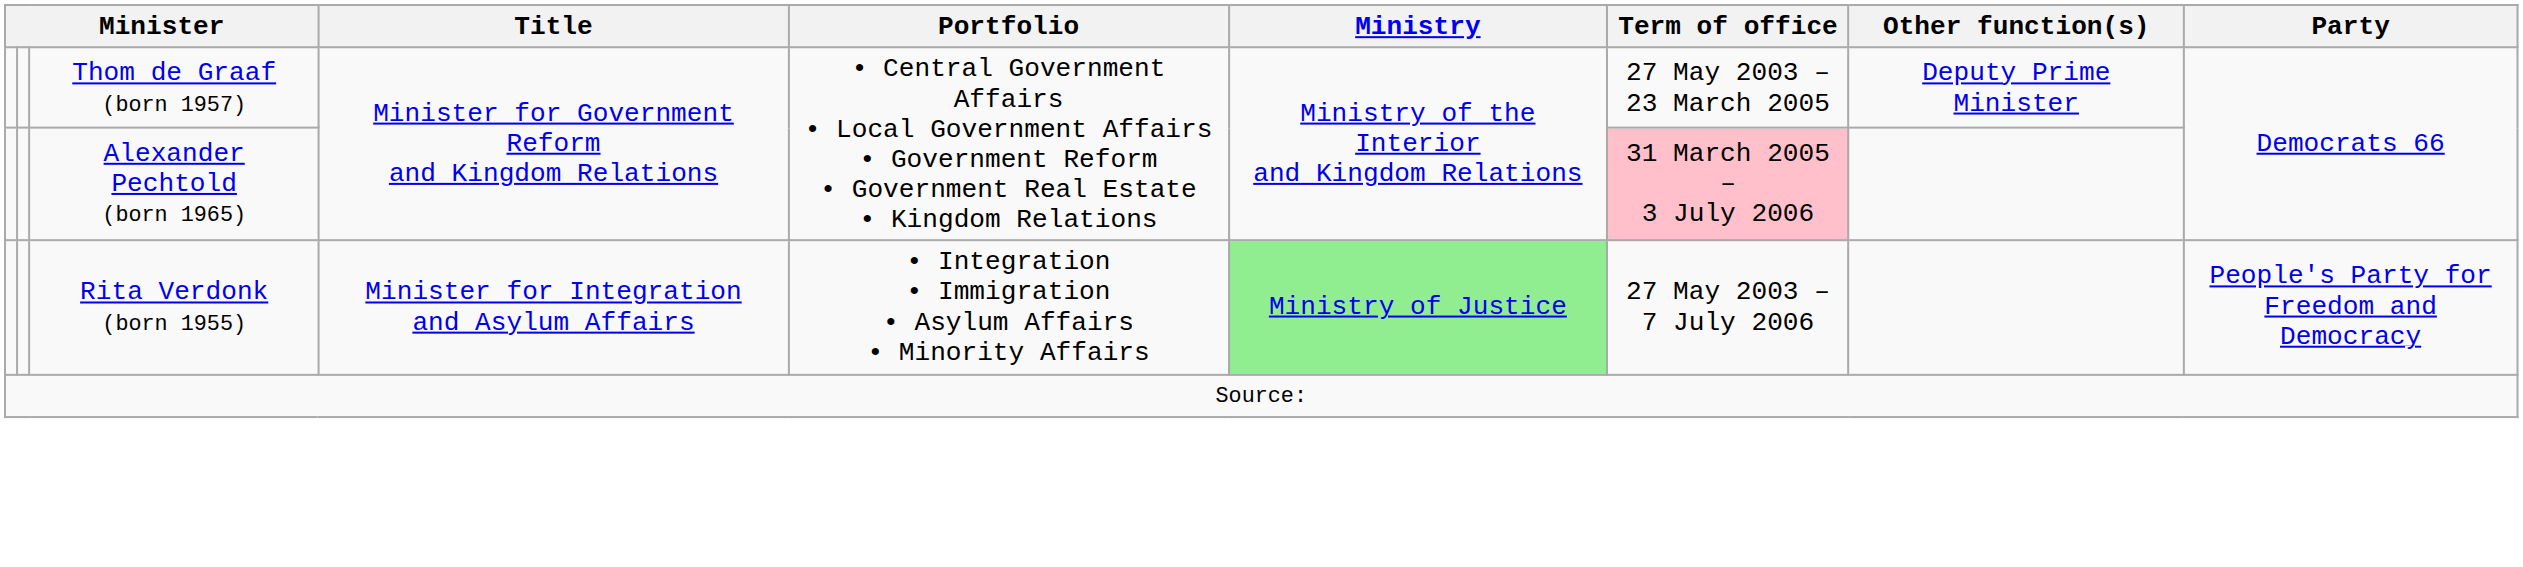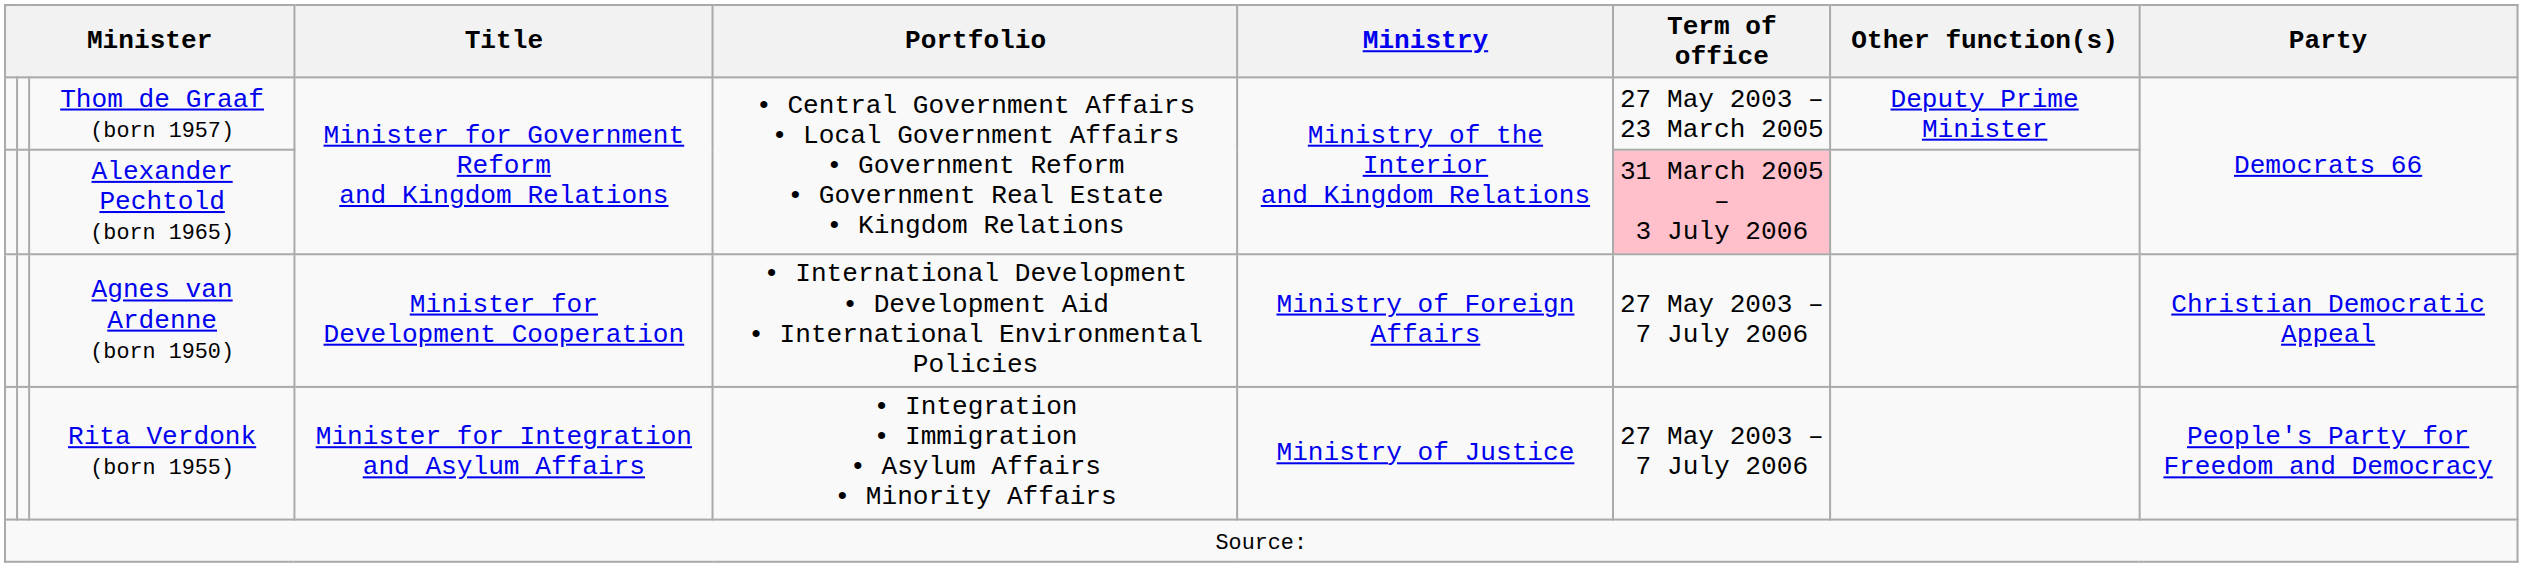+ row: (162, 319)
(1418, 307) lightgreen background -> (1425, 453) no background
